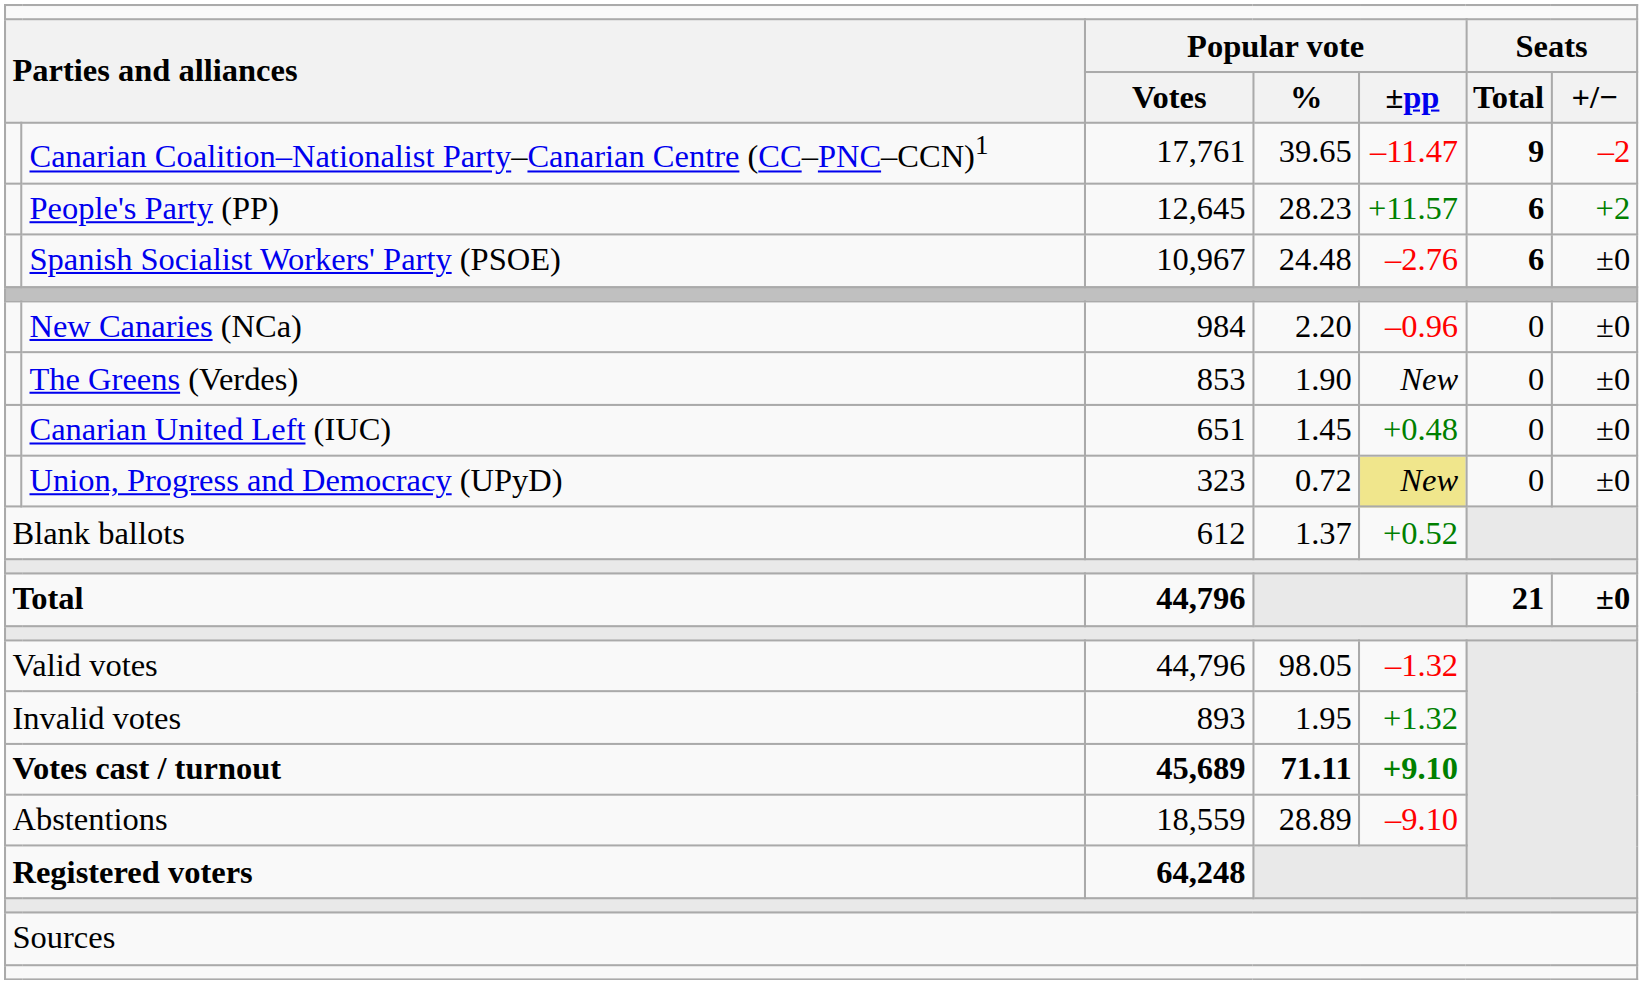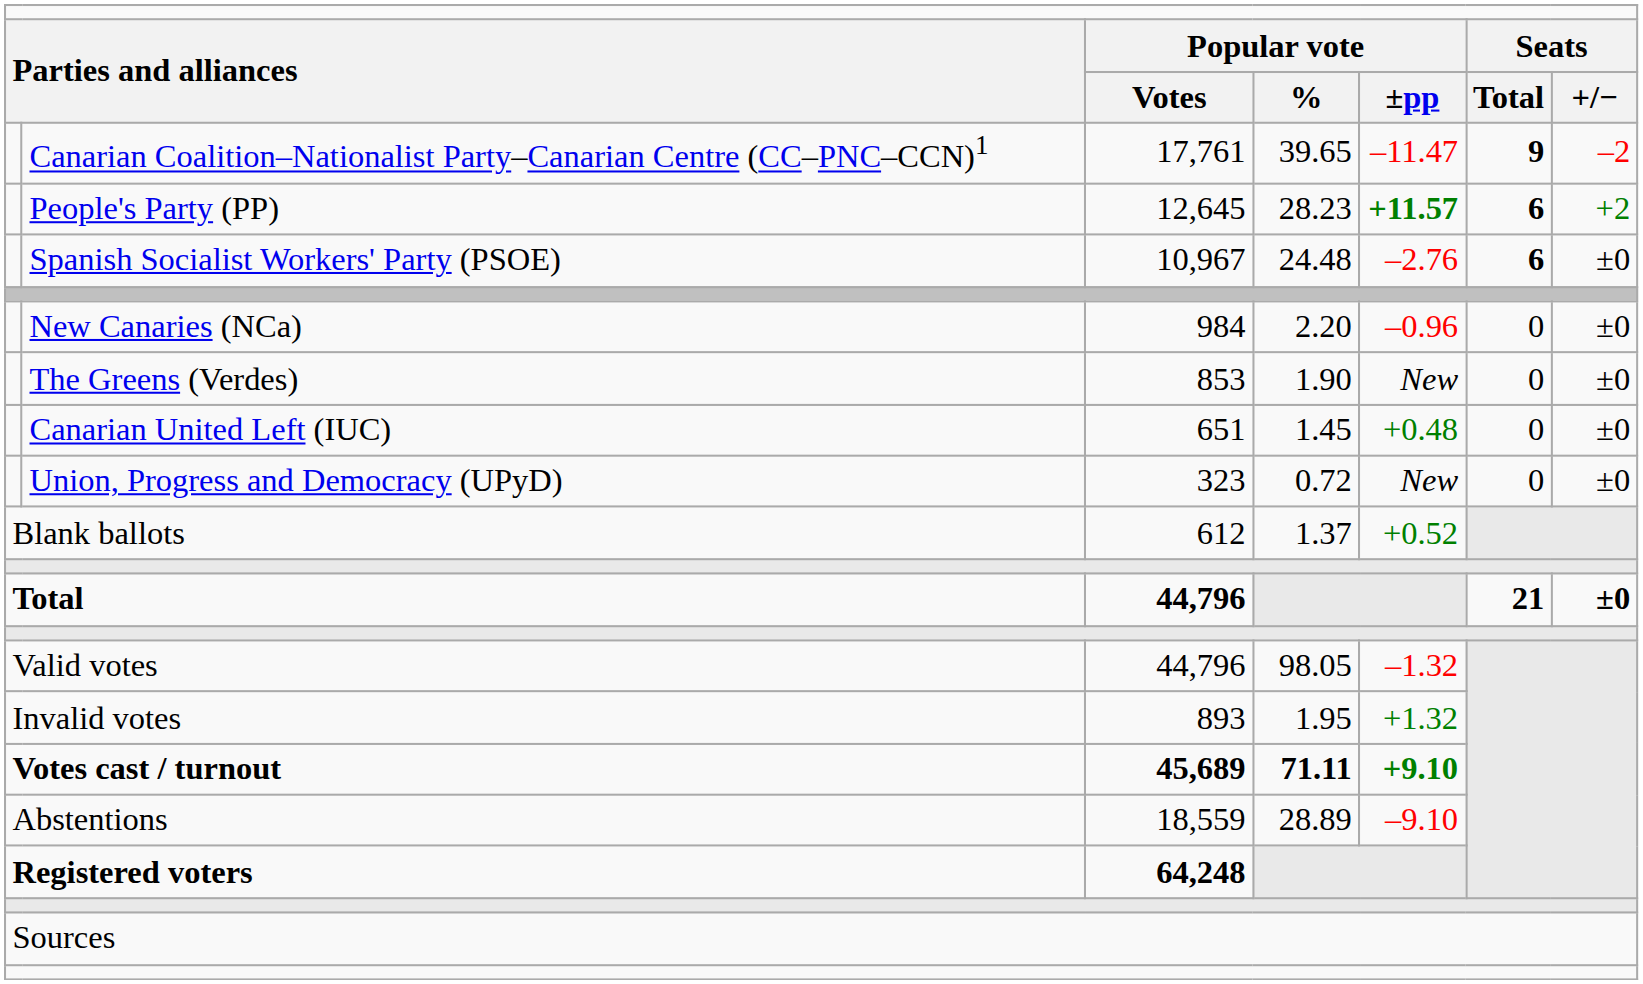(1413, 208) normal -> (1413, 208) bold
(1429, 481) khaki background -> (1429, 481) no background
